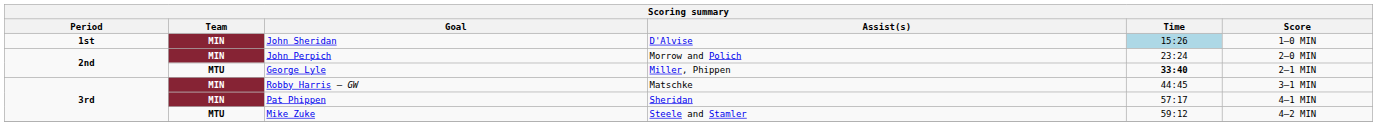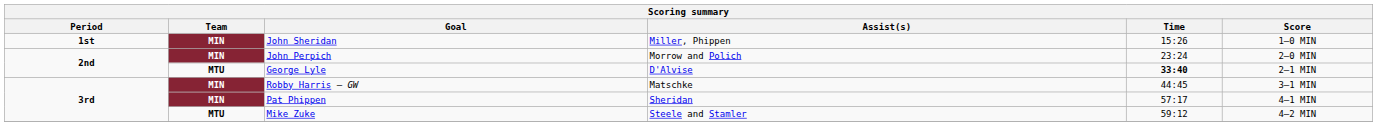(671, 41) D'Alvise -> (690, 41) Miller, Phippen
(1174, 41) lightblue background -> (1174, 41) no background
(690, 70) Miller, Phippen -> (671, 70) D'Alvise
